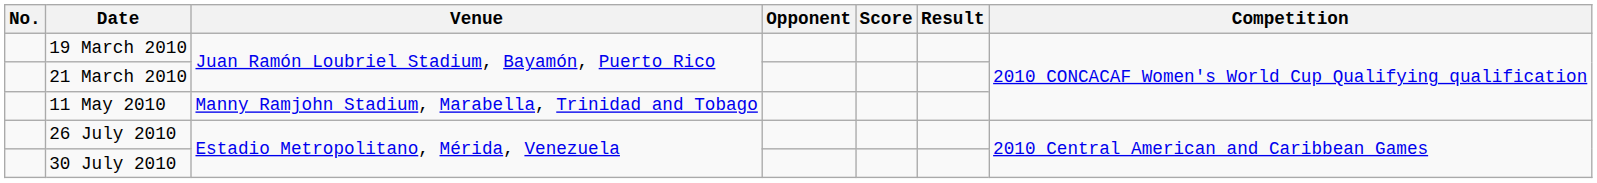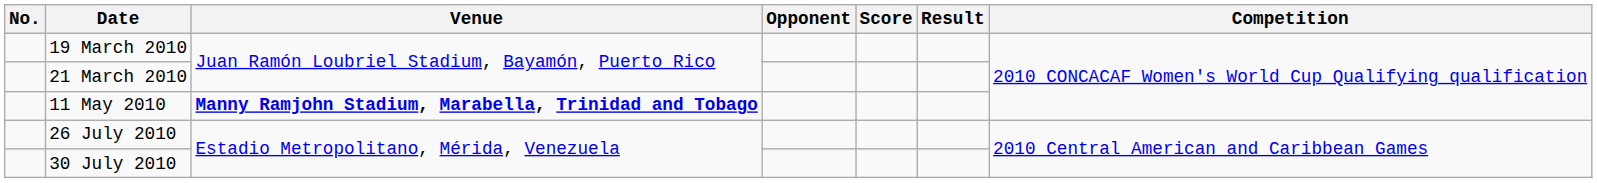(477, 106) normal -> (477, 106) bold
